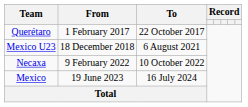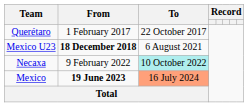(97, 47) normal -> (98, 47) bold
(172, 63) no background -> (174, 63) paleturquoise background
(97, 78) normal -> (98, 78) bold
(172, 78) no background -> (174, 78) lightsalmon background
